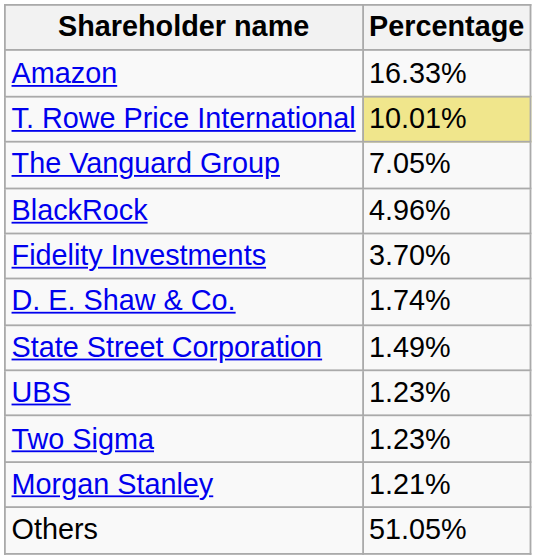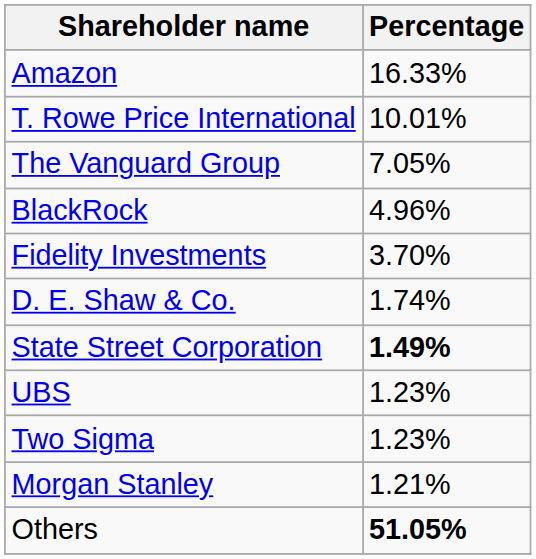(418, 118) khaki background -> (418, 118) no background
(410, 347) normal -> (410, 347) bold
(418, 529) normal -> (418, 529) bold
